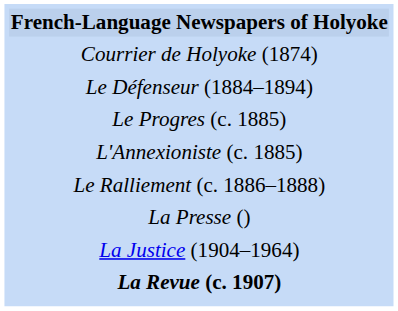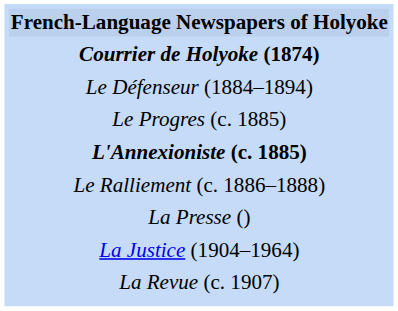(199, 54) normal -> (199, 54) bold
(199, 152) normal -> (199, 152) bold
(199, 282) bold -> (199, 282) normal
